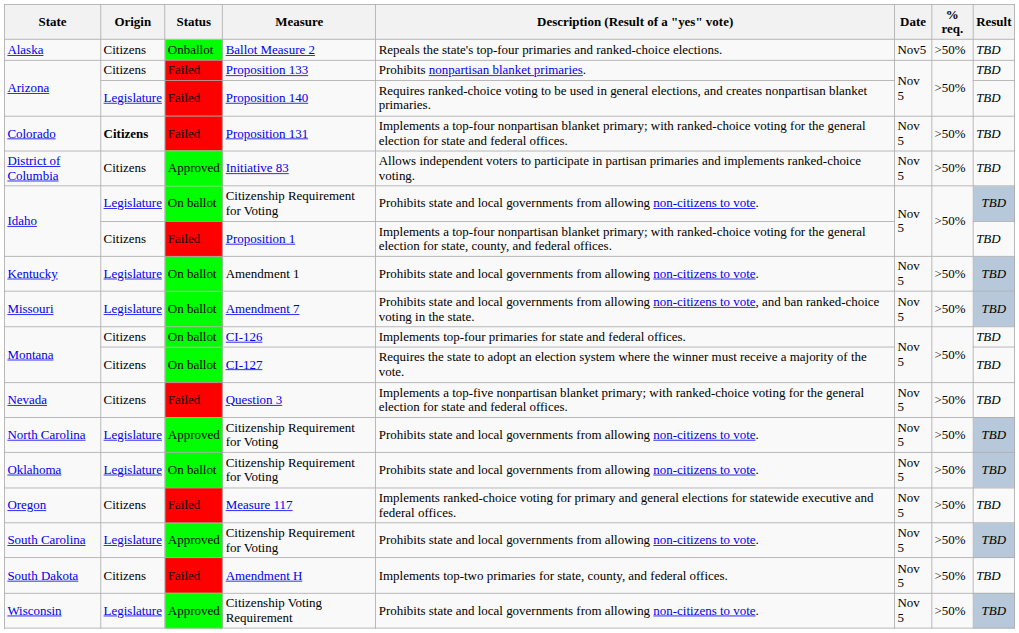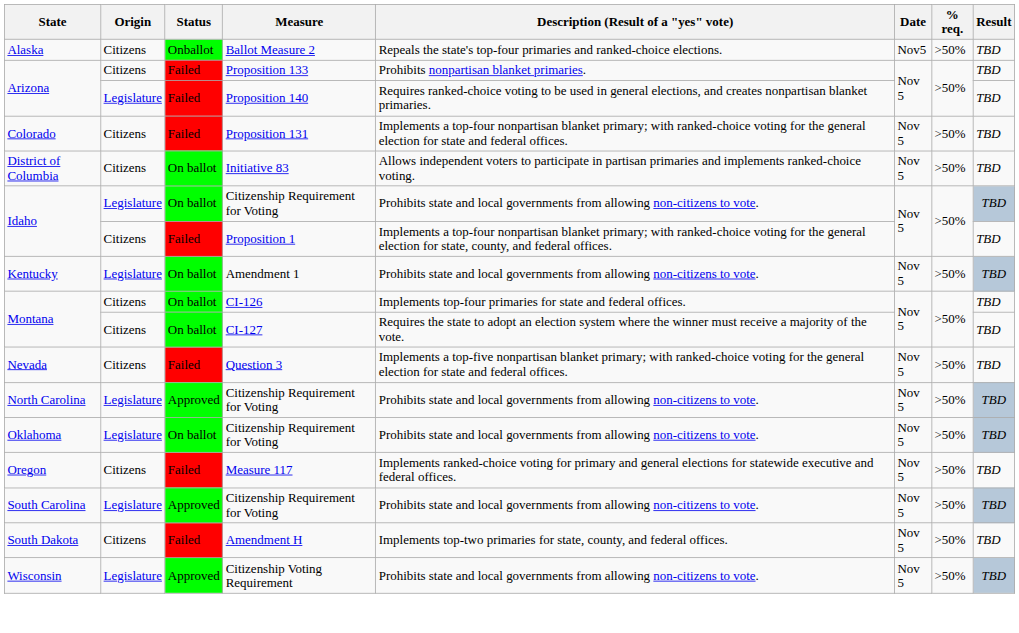(126, 133) bold -> (125, 133) normal
(194, 168) Approved -> (192, 168) On ballot
- row: (30, 309)
